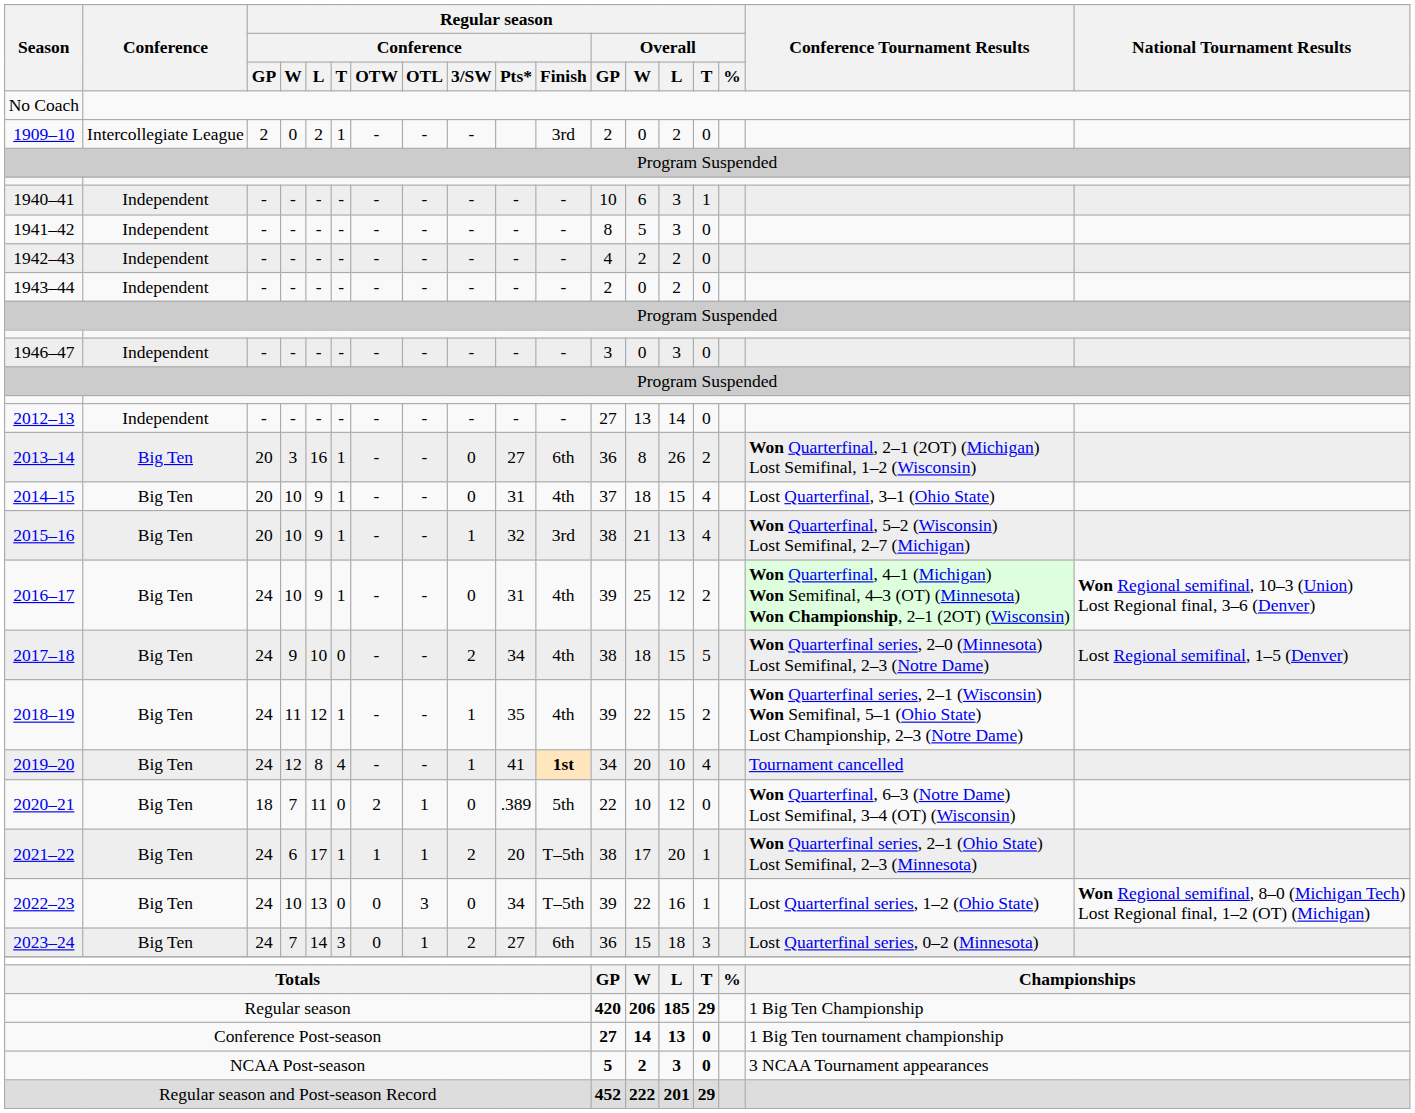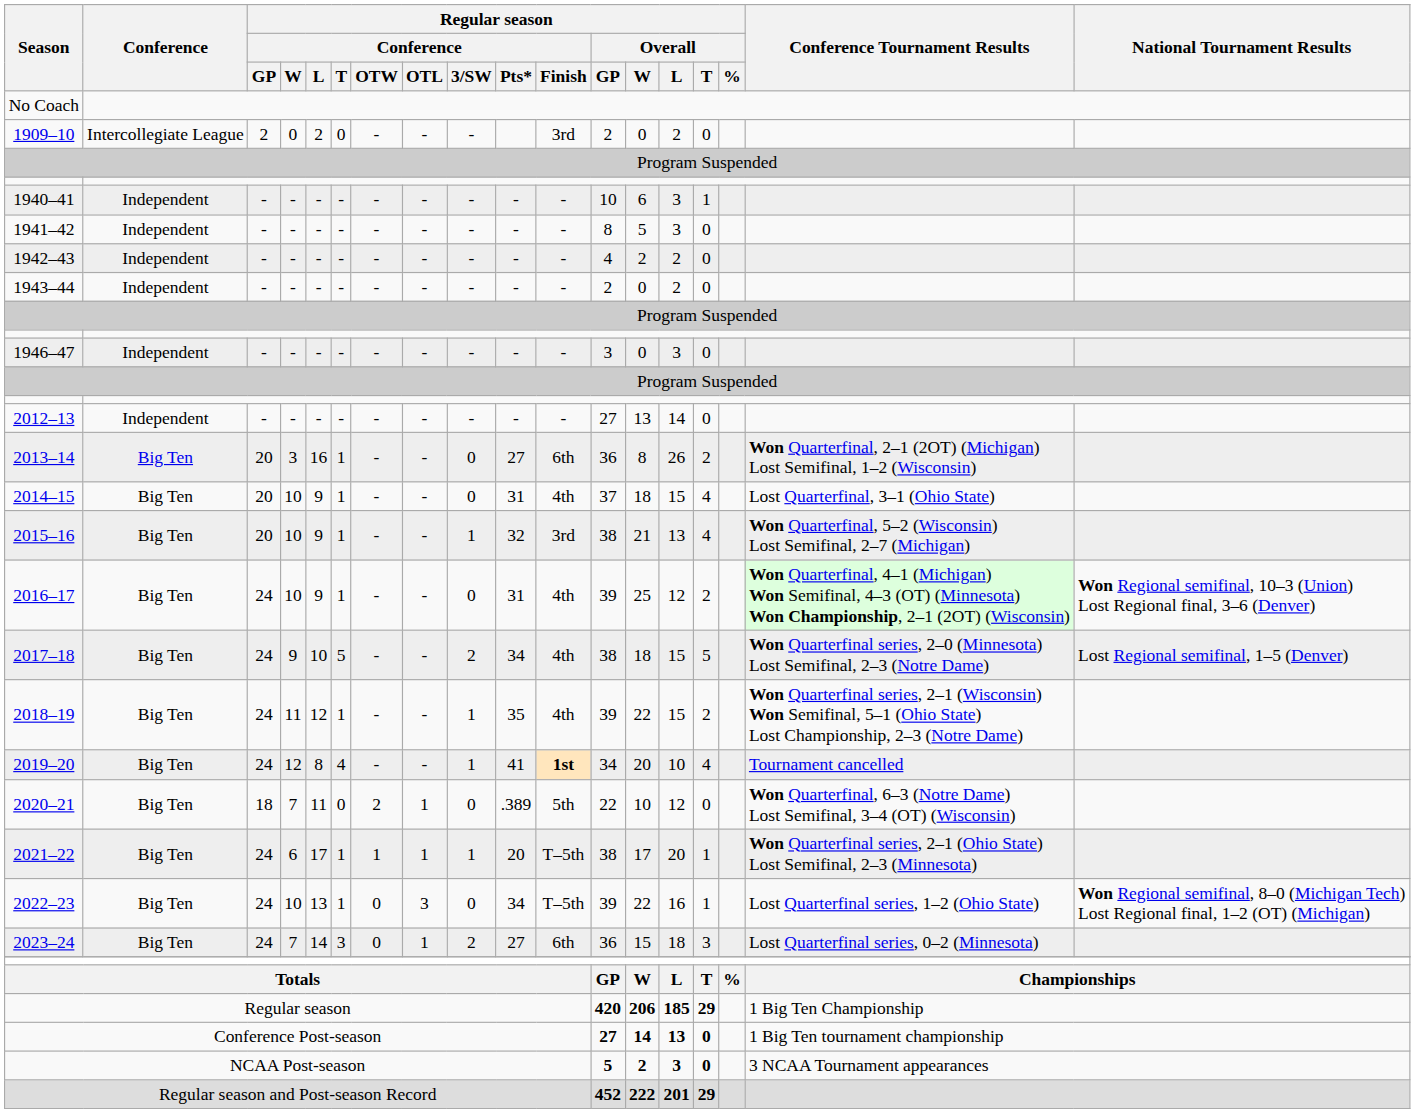(341, 134) 1 -> (341, 134) 0
(341, 655) 0 -> (341, 655) 5
(471, 853) 2 -> (471, 853) 1
(341, 903) 0 -> (341, 903) 1
